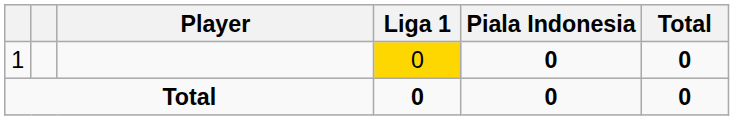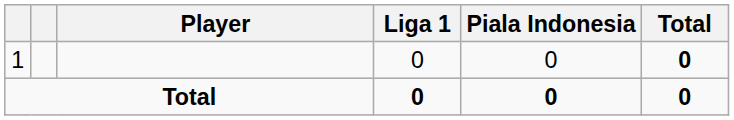(417, 60) gold background -> (417, 60) no background
(551, 60) bold -> (551, 60) normal
